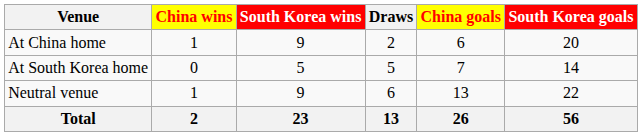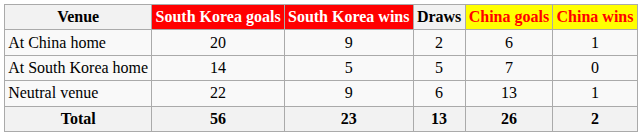columns swapped: (194, 17) <-> (571, 17)
